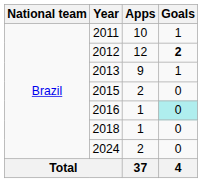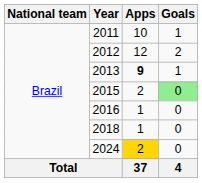(178, 52) bold -> (178, 52) normal
(140, 71) normal -> (140, 71) bold
(178, 91) no background -> (178, 91) lightgreen background
(178, 110) paleturquoise background -> (178, 110) no background
(140, 149) no background -> (140, 149) gold background
